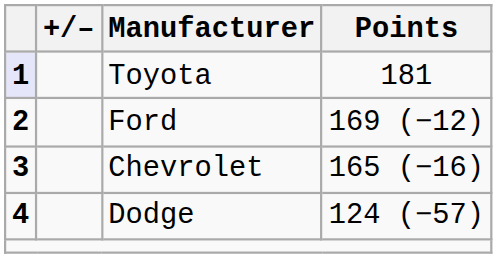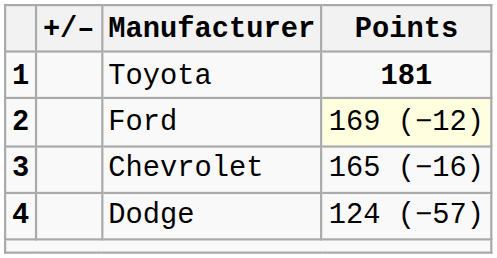(21, 75) lavender background -> (21, 75) no background
(406, 75) normal -> (406, 75) bold
(406, 122) no background -> (406, 122) lightyellow background
